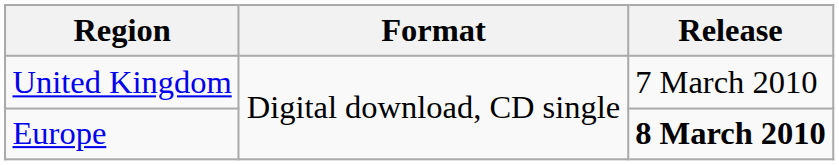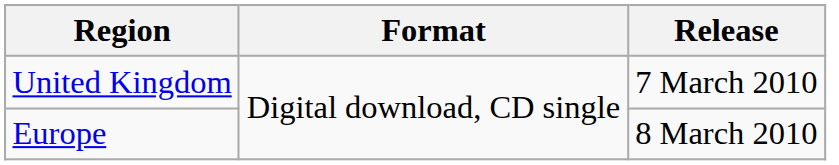(731, 133) bold -> (726, 133) normal
